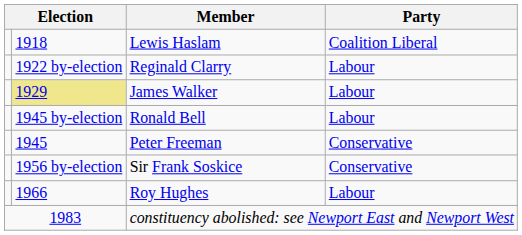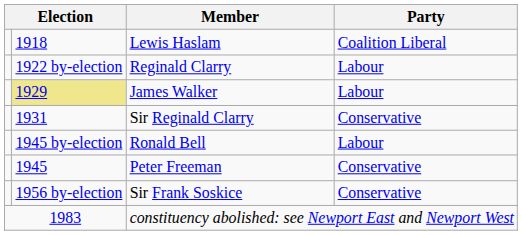+ row: (192, 117)
- row: (169, 192)
